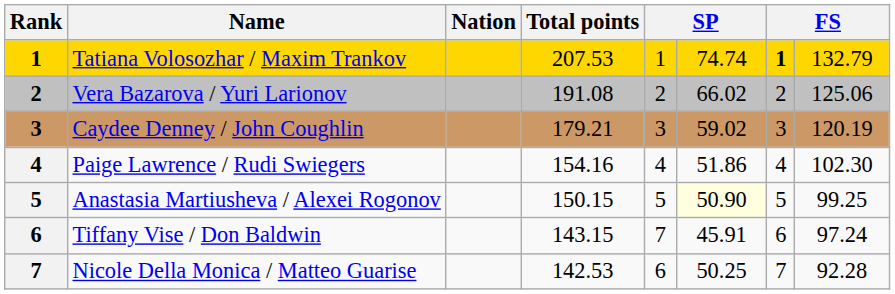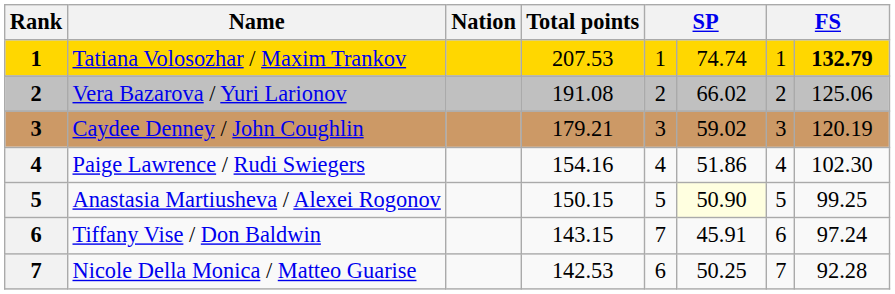(781, 57) bold -> (781, 57) normal
(842, 57) normal -> (842, 57) bold
